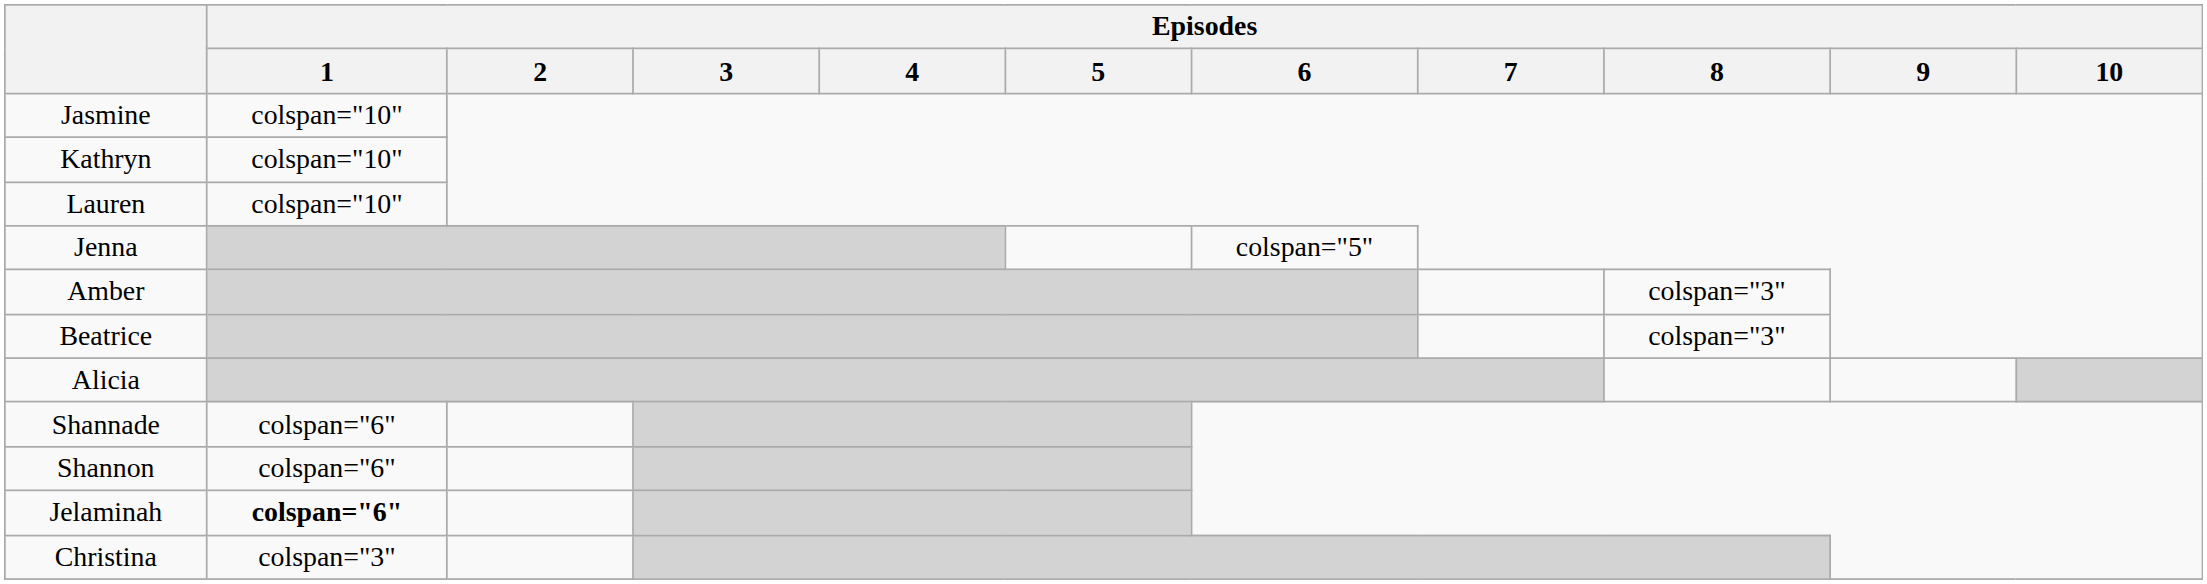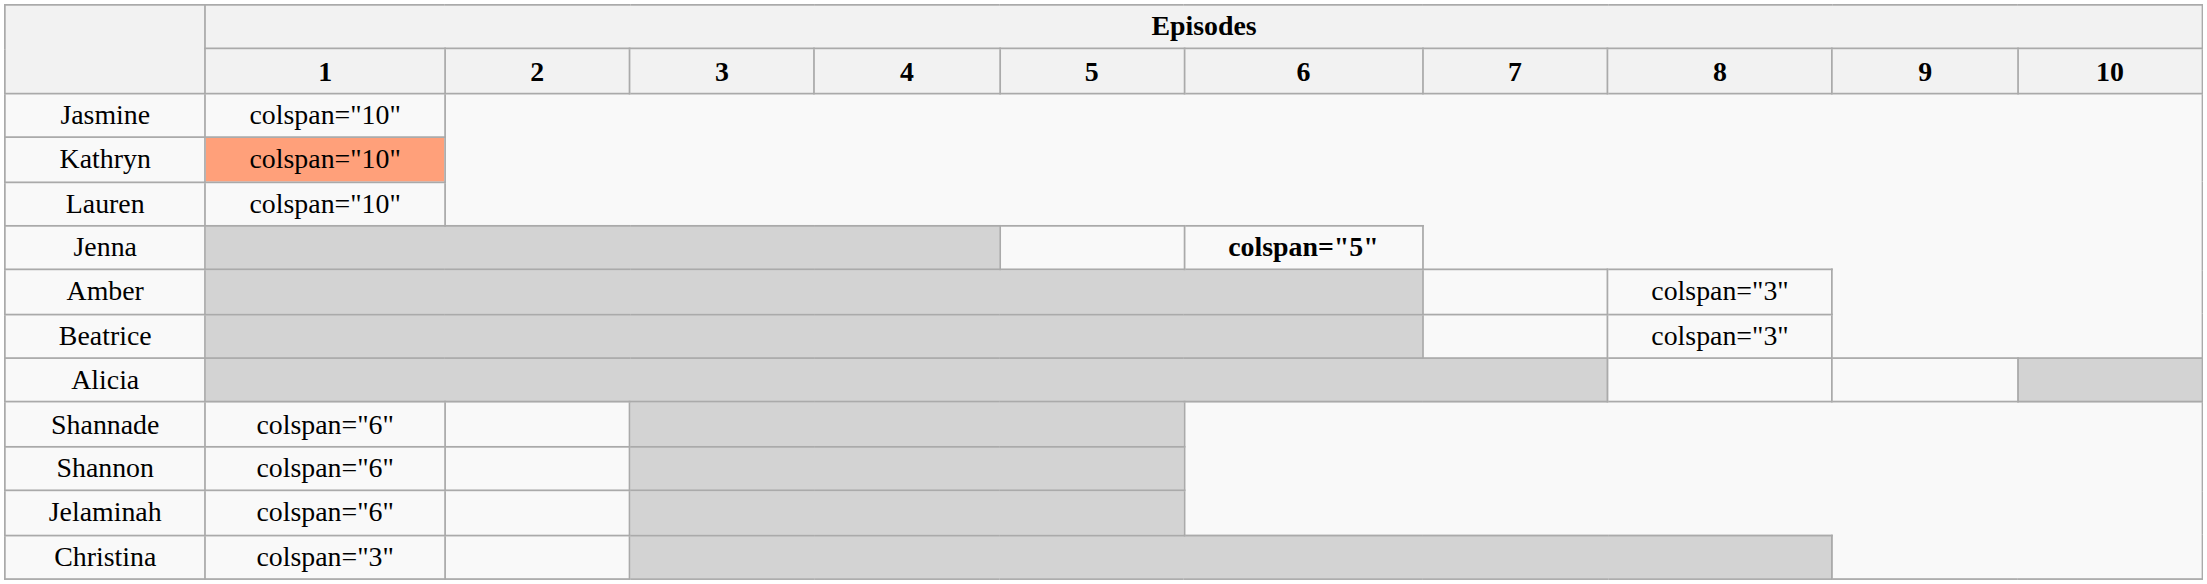(327, 159) no background -> (325, 159) lightsalmon background
(1304, 247) normal -> (1303, 247) bold
(327, 512) bold -> (325, 512) normal
